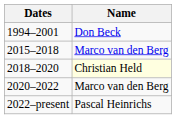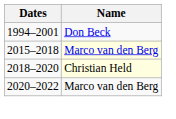(121, 50) no background -> (111, 50) lightyellow background
- row: (38, 104)
